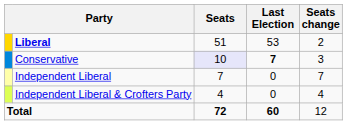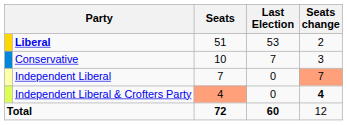(220, 59) lavender background -> (220, 59) no background
(273, 59) bold -> (273, 59) normal
(321, 77) no background -> (321, 77) lightsalmon background
(220, 94) no background -> (220, 94) lightsalmon background
(321, 94) normal -> (321, 94) bold
